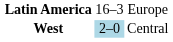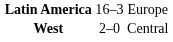(109, 28) lightblue background -> (109, 28) no background
